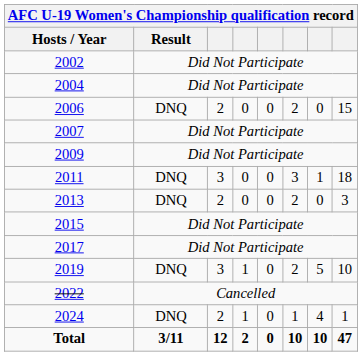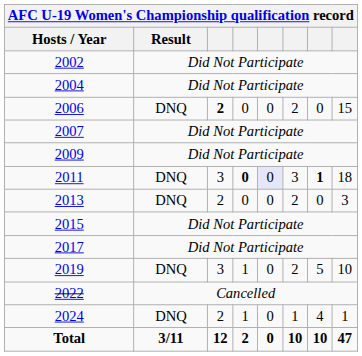(220, 108) normal -> (220, 108) bold
(245, 177) normal -> (245, 177) bold
(270, 177) no background -> (270, 177) lavender background
(320, 177) normal -> (320, 177) bold
